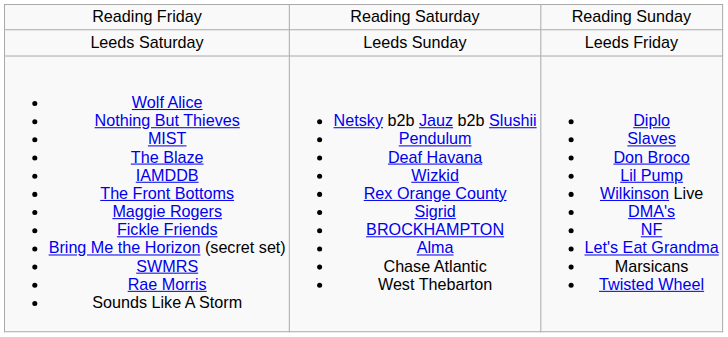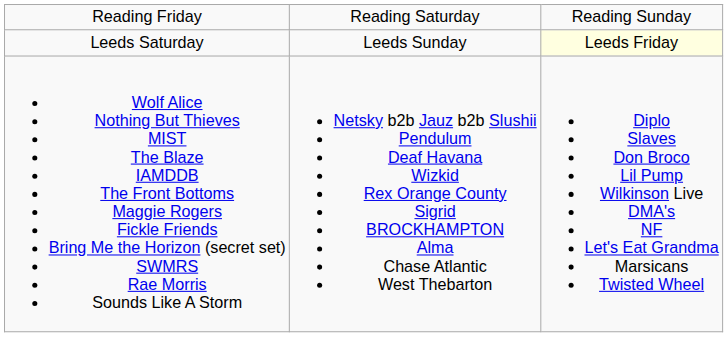(631, 42) no background -> (631, 42) lightyellow background
